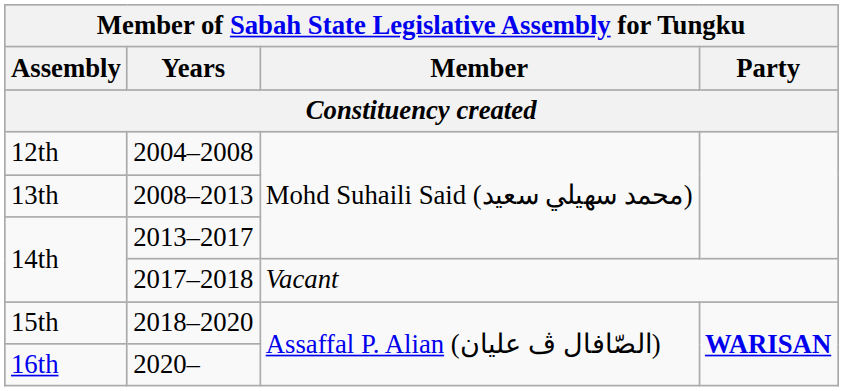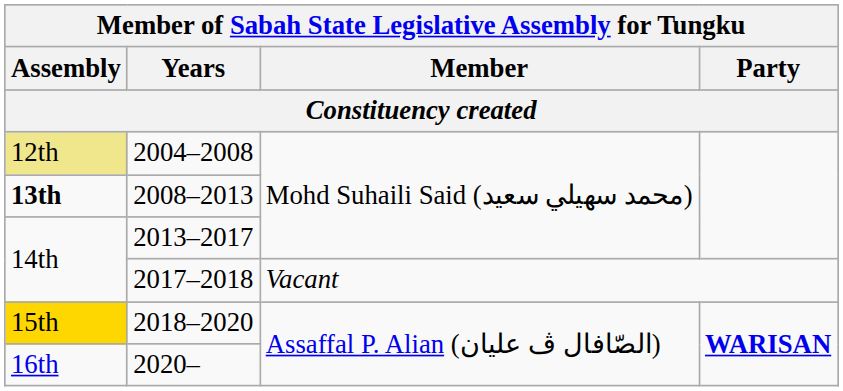(35, 152) no background -> (35, 152) khaki background
(35, 195) normal -> (36, 195) bold
(35, 322) no background -> (35, 322) gold background
